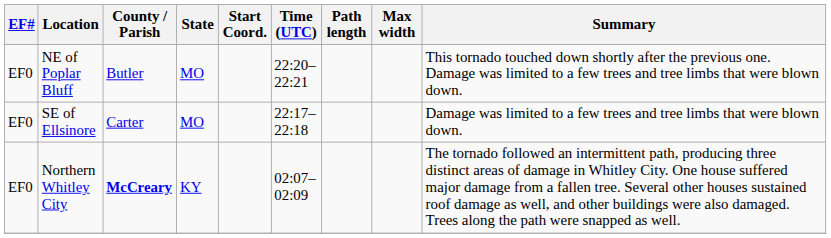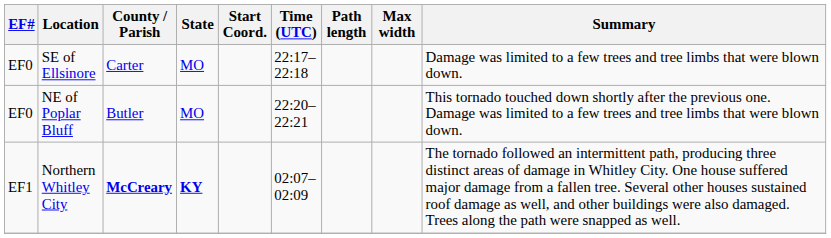rows swapped: (69, 122) <-> (61, 73)
(20, 187) EF0 -> (20, 187) EF1
(191, 187) normal -> (191, 187) bold
